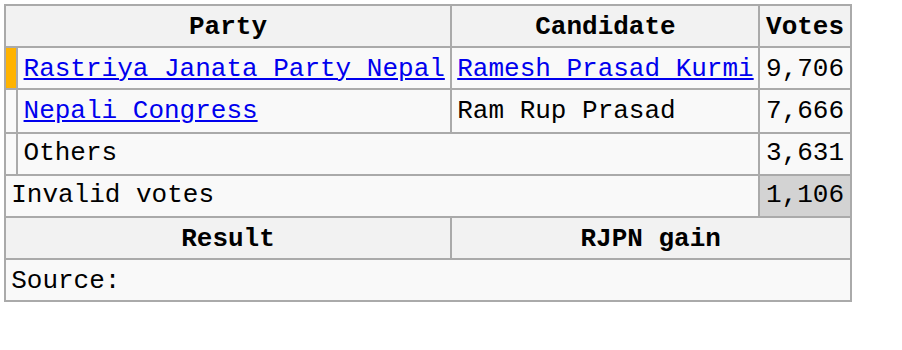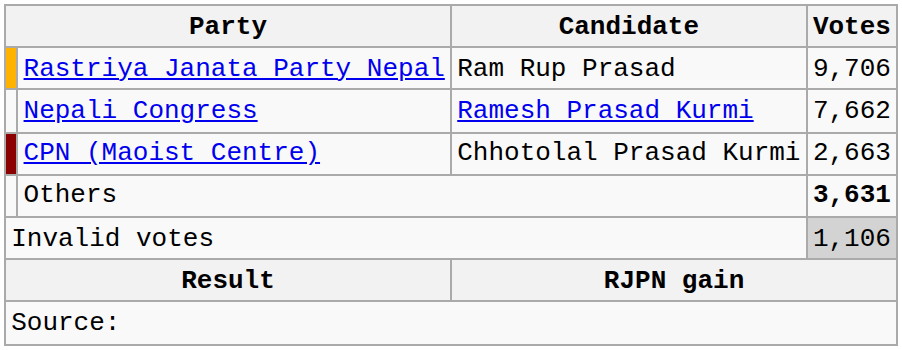(605, 69) Ramesh Prasad Kurmi -> (566, 69) Ram Rup Prasad
(566, 111) Ram Rup Prasad -> (605, 111) Ramesh Prasad Kurmi
(805, 111) 7,666 -> (852, 111) 7,662
+ row: (172, 153)
(805, 153) normal -> (852, 196) bold
